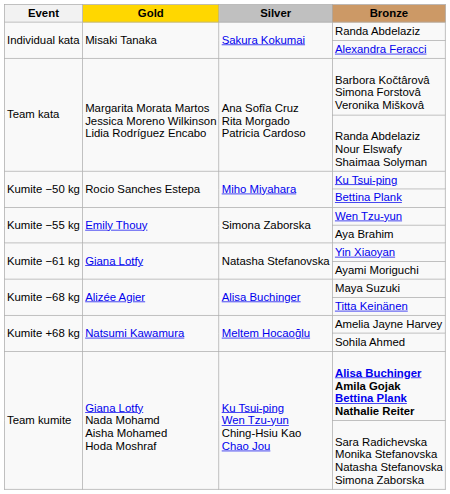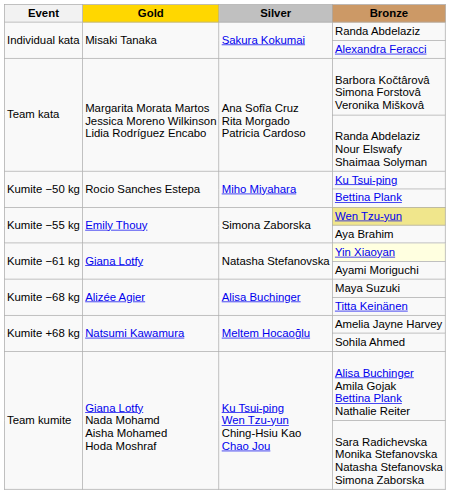(368, 216) no background -> (368, 216) khaki background
(365, 252) no background -> (365, 252) lightyellow background
(378, 392) bold -> (374, 392) normal
